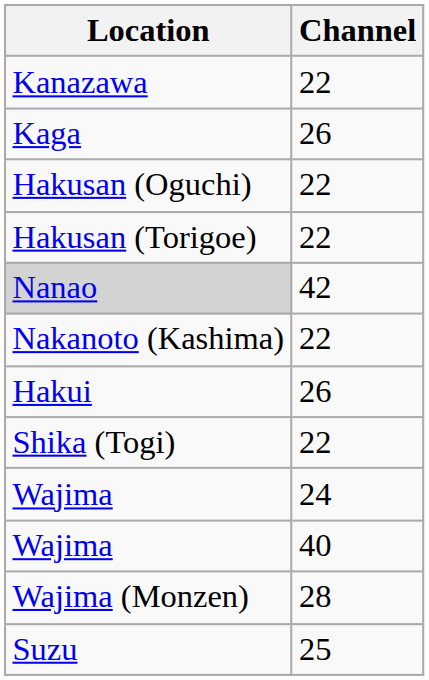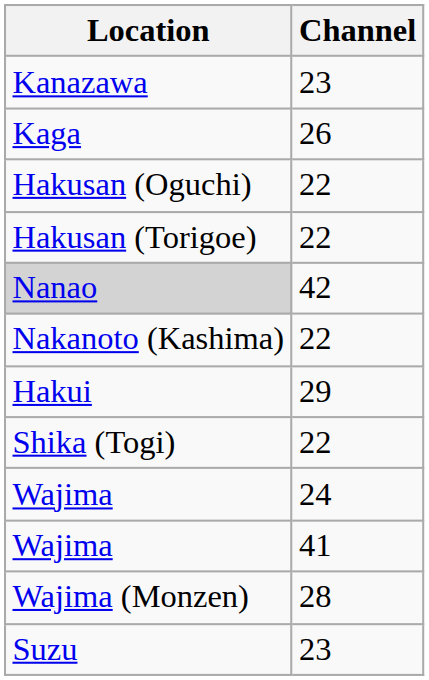(315, 81) 22 -> (315, 81) 23
(315, 390) 26 -> (315, 390) 29
(315, 545) 40 -> (315, 545) 41
(315, 648) 25 -> (315, 648) 23
